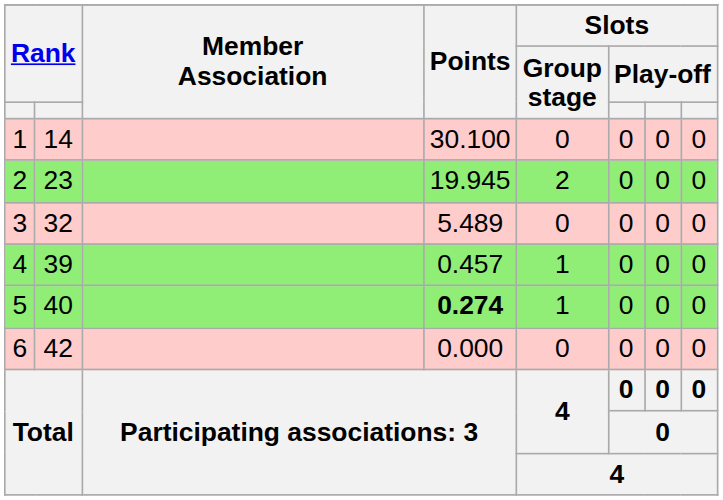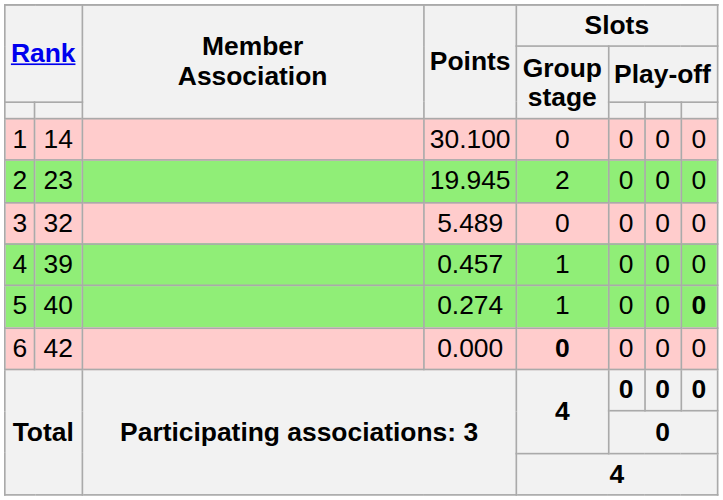(470, 306) bold -> (470, 306) normal
(699, 306) normal -> (699, 306) bold
(562, 348) normal -> (562, 348) bold
